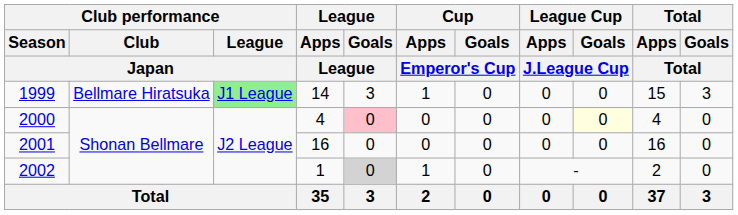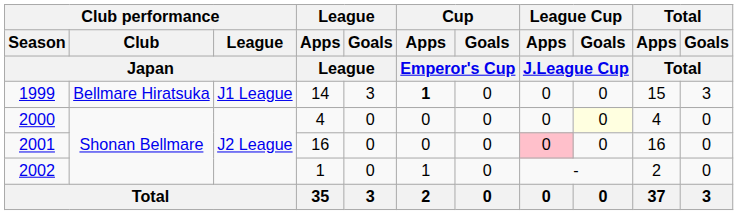(255, 94) lightgreen background -> (255, 94) no background
(426, 94) normal -> (426, 94) bold
(370, 119) pink background -> (370, 119) no background
(546, 145) no background -> (546, 145) pink background
(370, 171) lightgrey background -> (370, 171) no background
